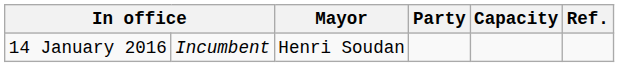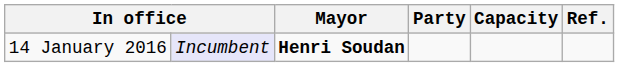(223, 48) no background -> (223, 48) lavender background
(342, 48) normal -> (342, 48) bold
